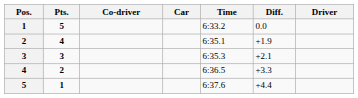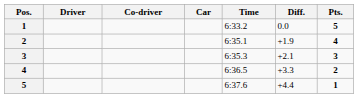columns swapped: (325, 11) <-> (62, 11)
